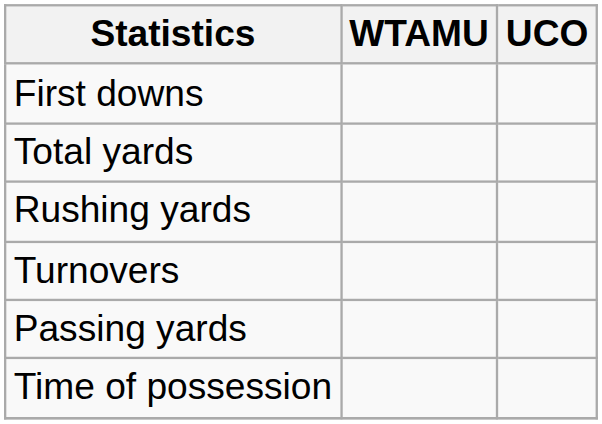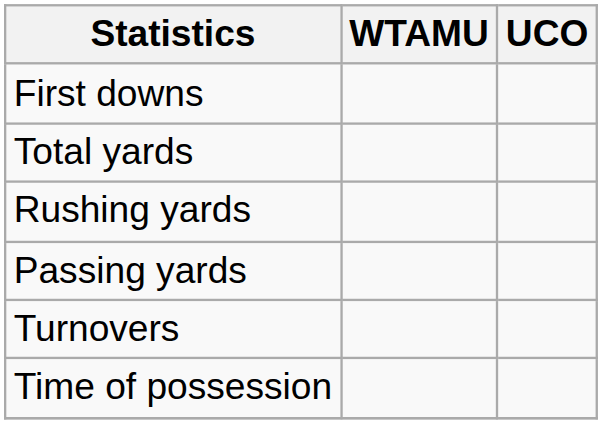rows swapped: (130, 328) <-> (97, 269)
